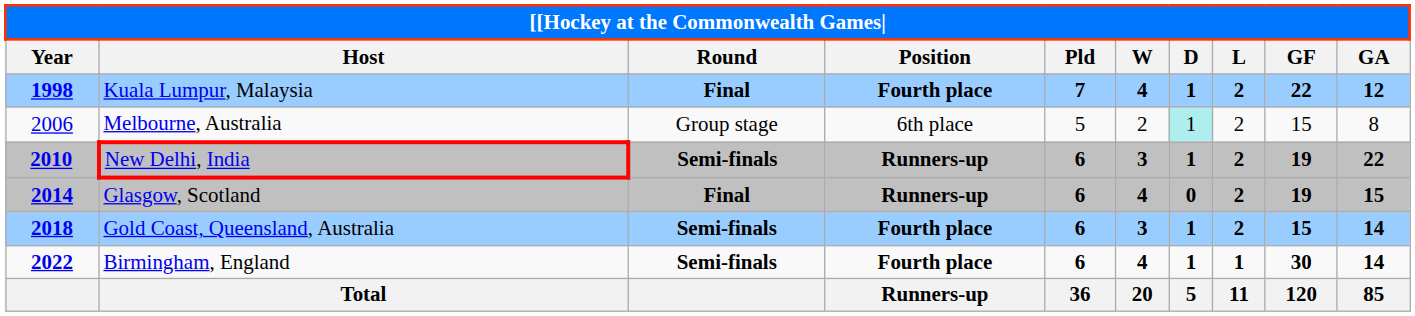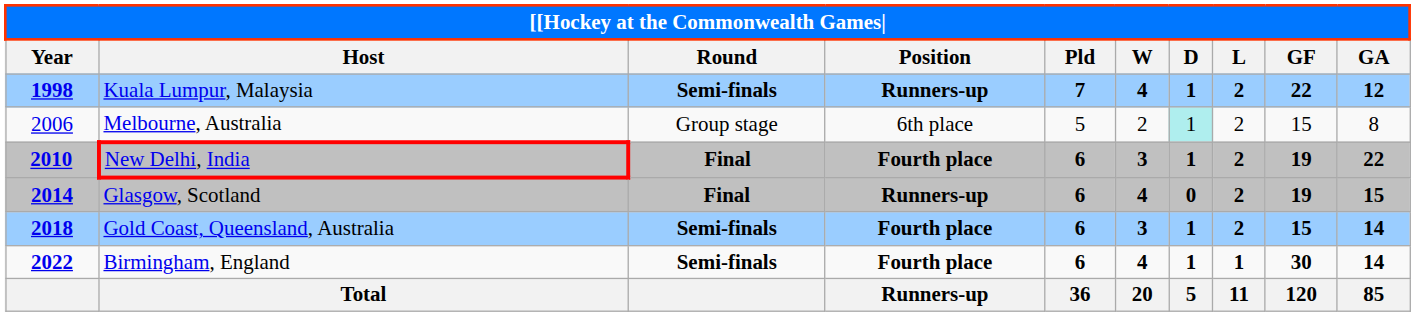(727, 90) Final -> (727, 90) Semi-finals
(935, 90) Fourth place -> (935, 90) Runners-up
(727, 159) Semi-finals -> (727, 159) Final
(935, 159) Runners-up -> (935, 159) Fourth place
